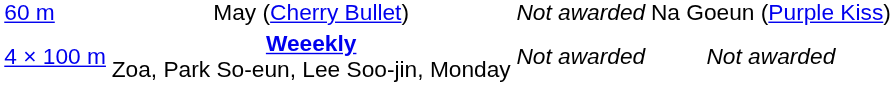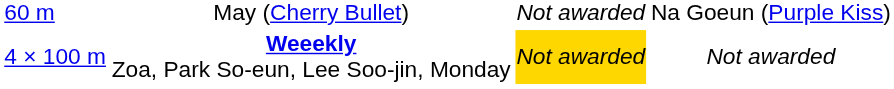(581, 56) no background -> (581, 56) gold background
